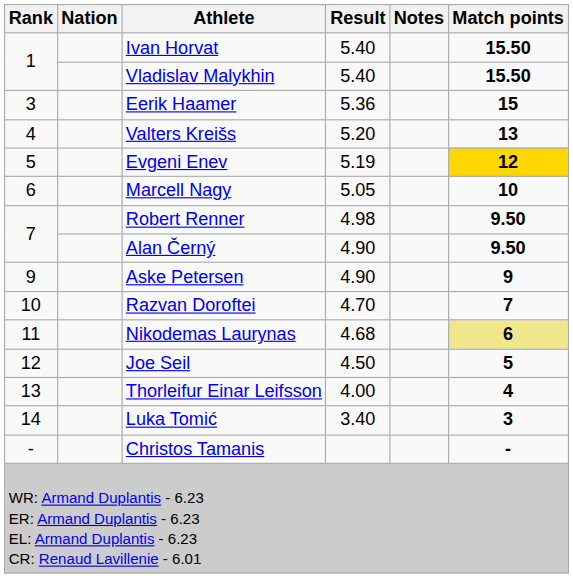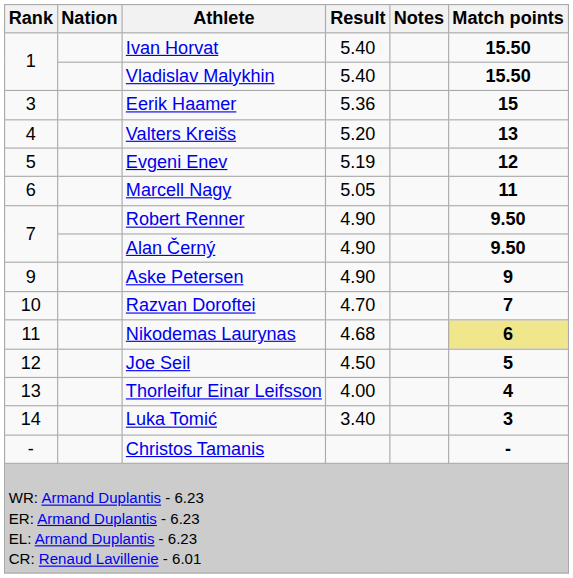(508, 162) gold background -> (508, 162) no background
(508, 190) 10 -> (508, 190) 11
(358, 219) 4.98 -> (358, 219) 4.90
